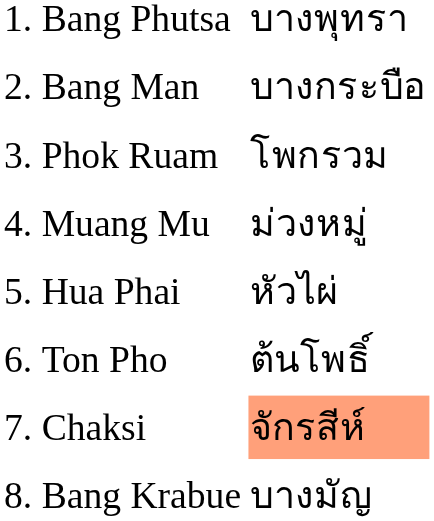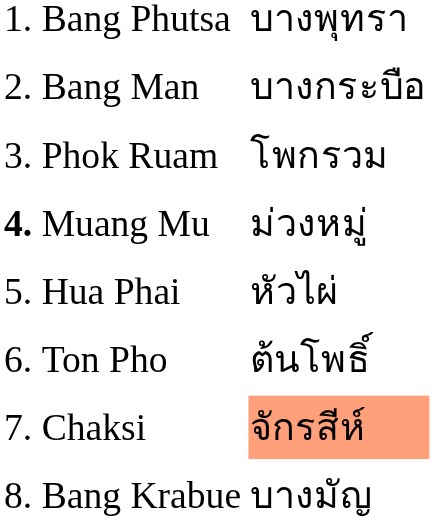(18, 222) normal -> (18, 222) bold
